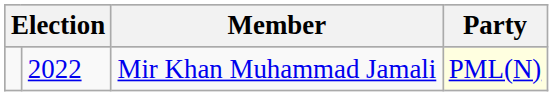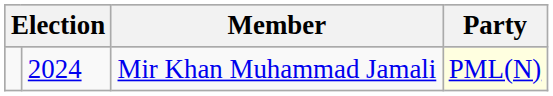(55, 68) 2022 -> (55, 68) 2024
